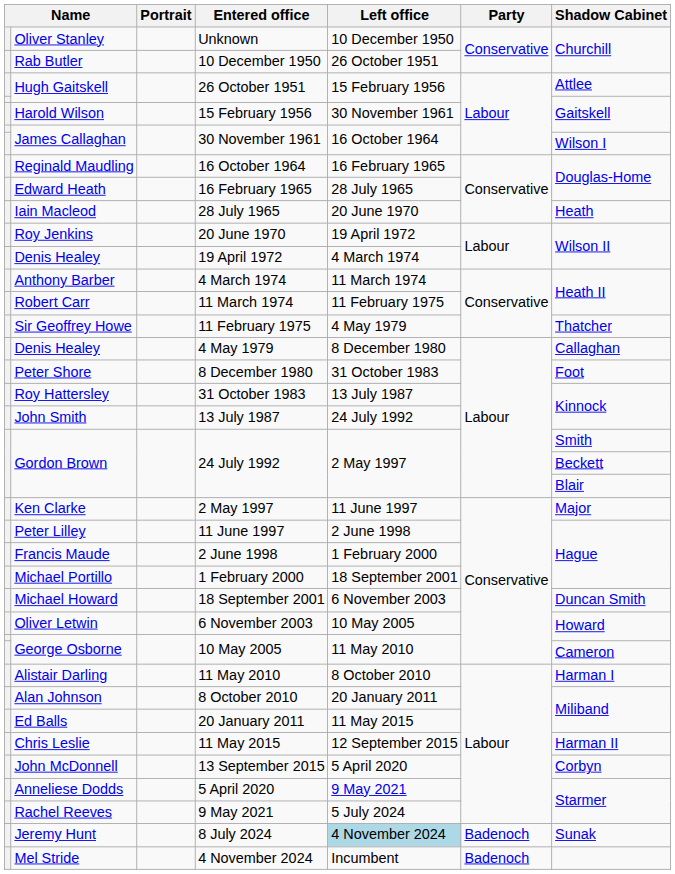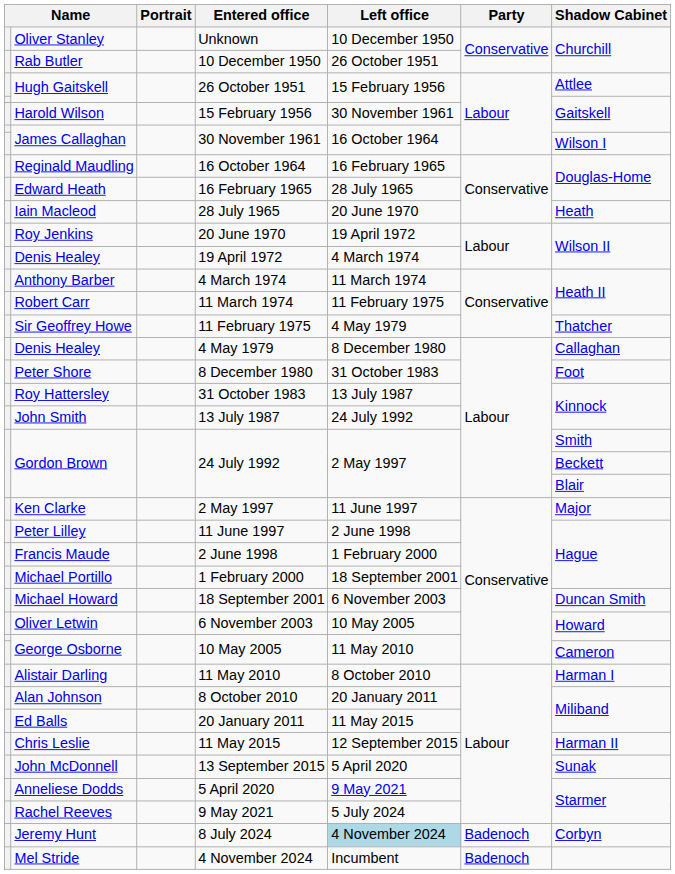(578, 766) Corbyn -> (576, 766) Sunak
(576, 835) Sunak -> (578, 835) Corbyn
